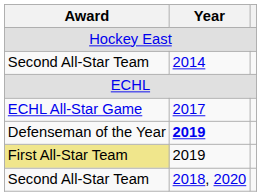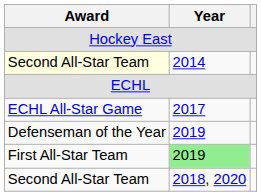(78, 62) no background -> (78, 62) lightyellow background
(189, 132) bold -> (189, 132) normal
(68, 156) khaki background -> (68, 156) no background
(189, 156) no background -> (189, 156) lightgreen background
